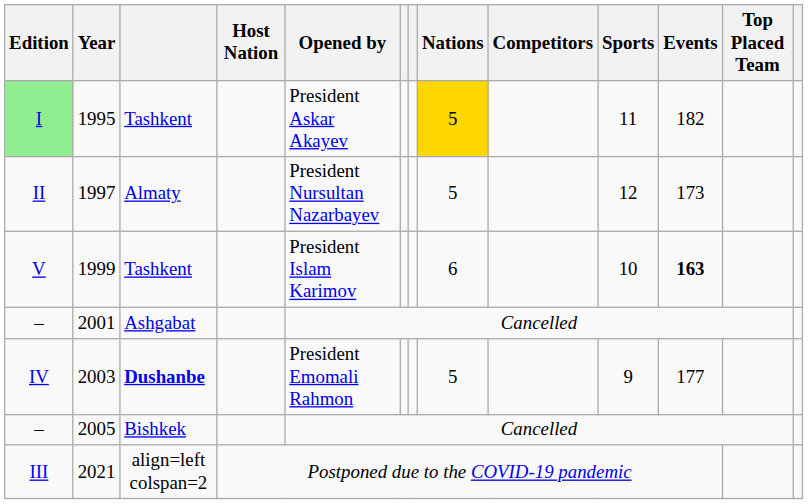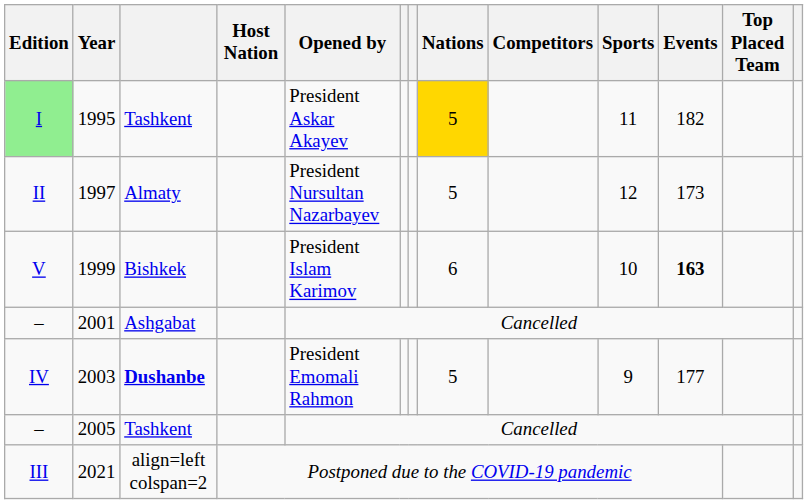(158, 269) Tashkent -> (155, 269) Bishkek
(155, 429) Bishkek -> (158, 429) Tashkent
